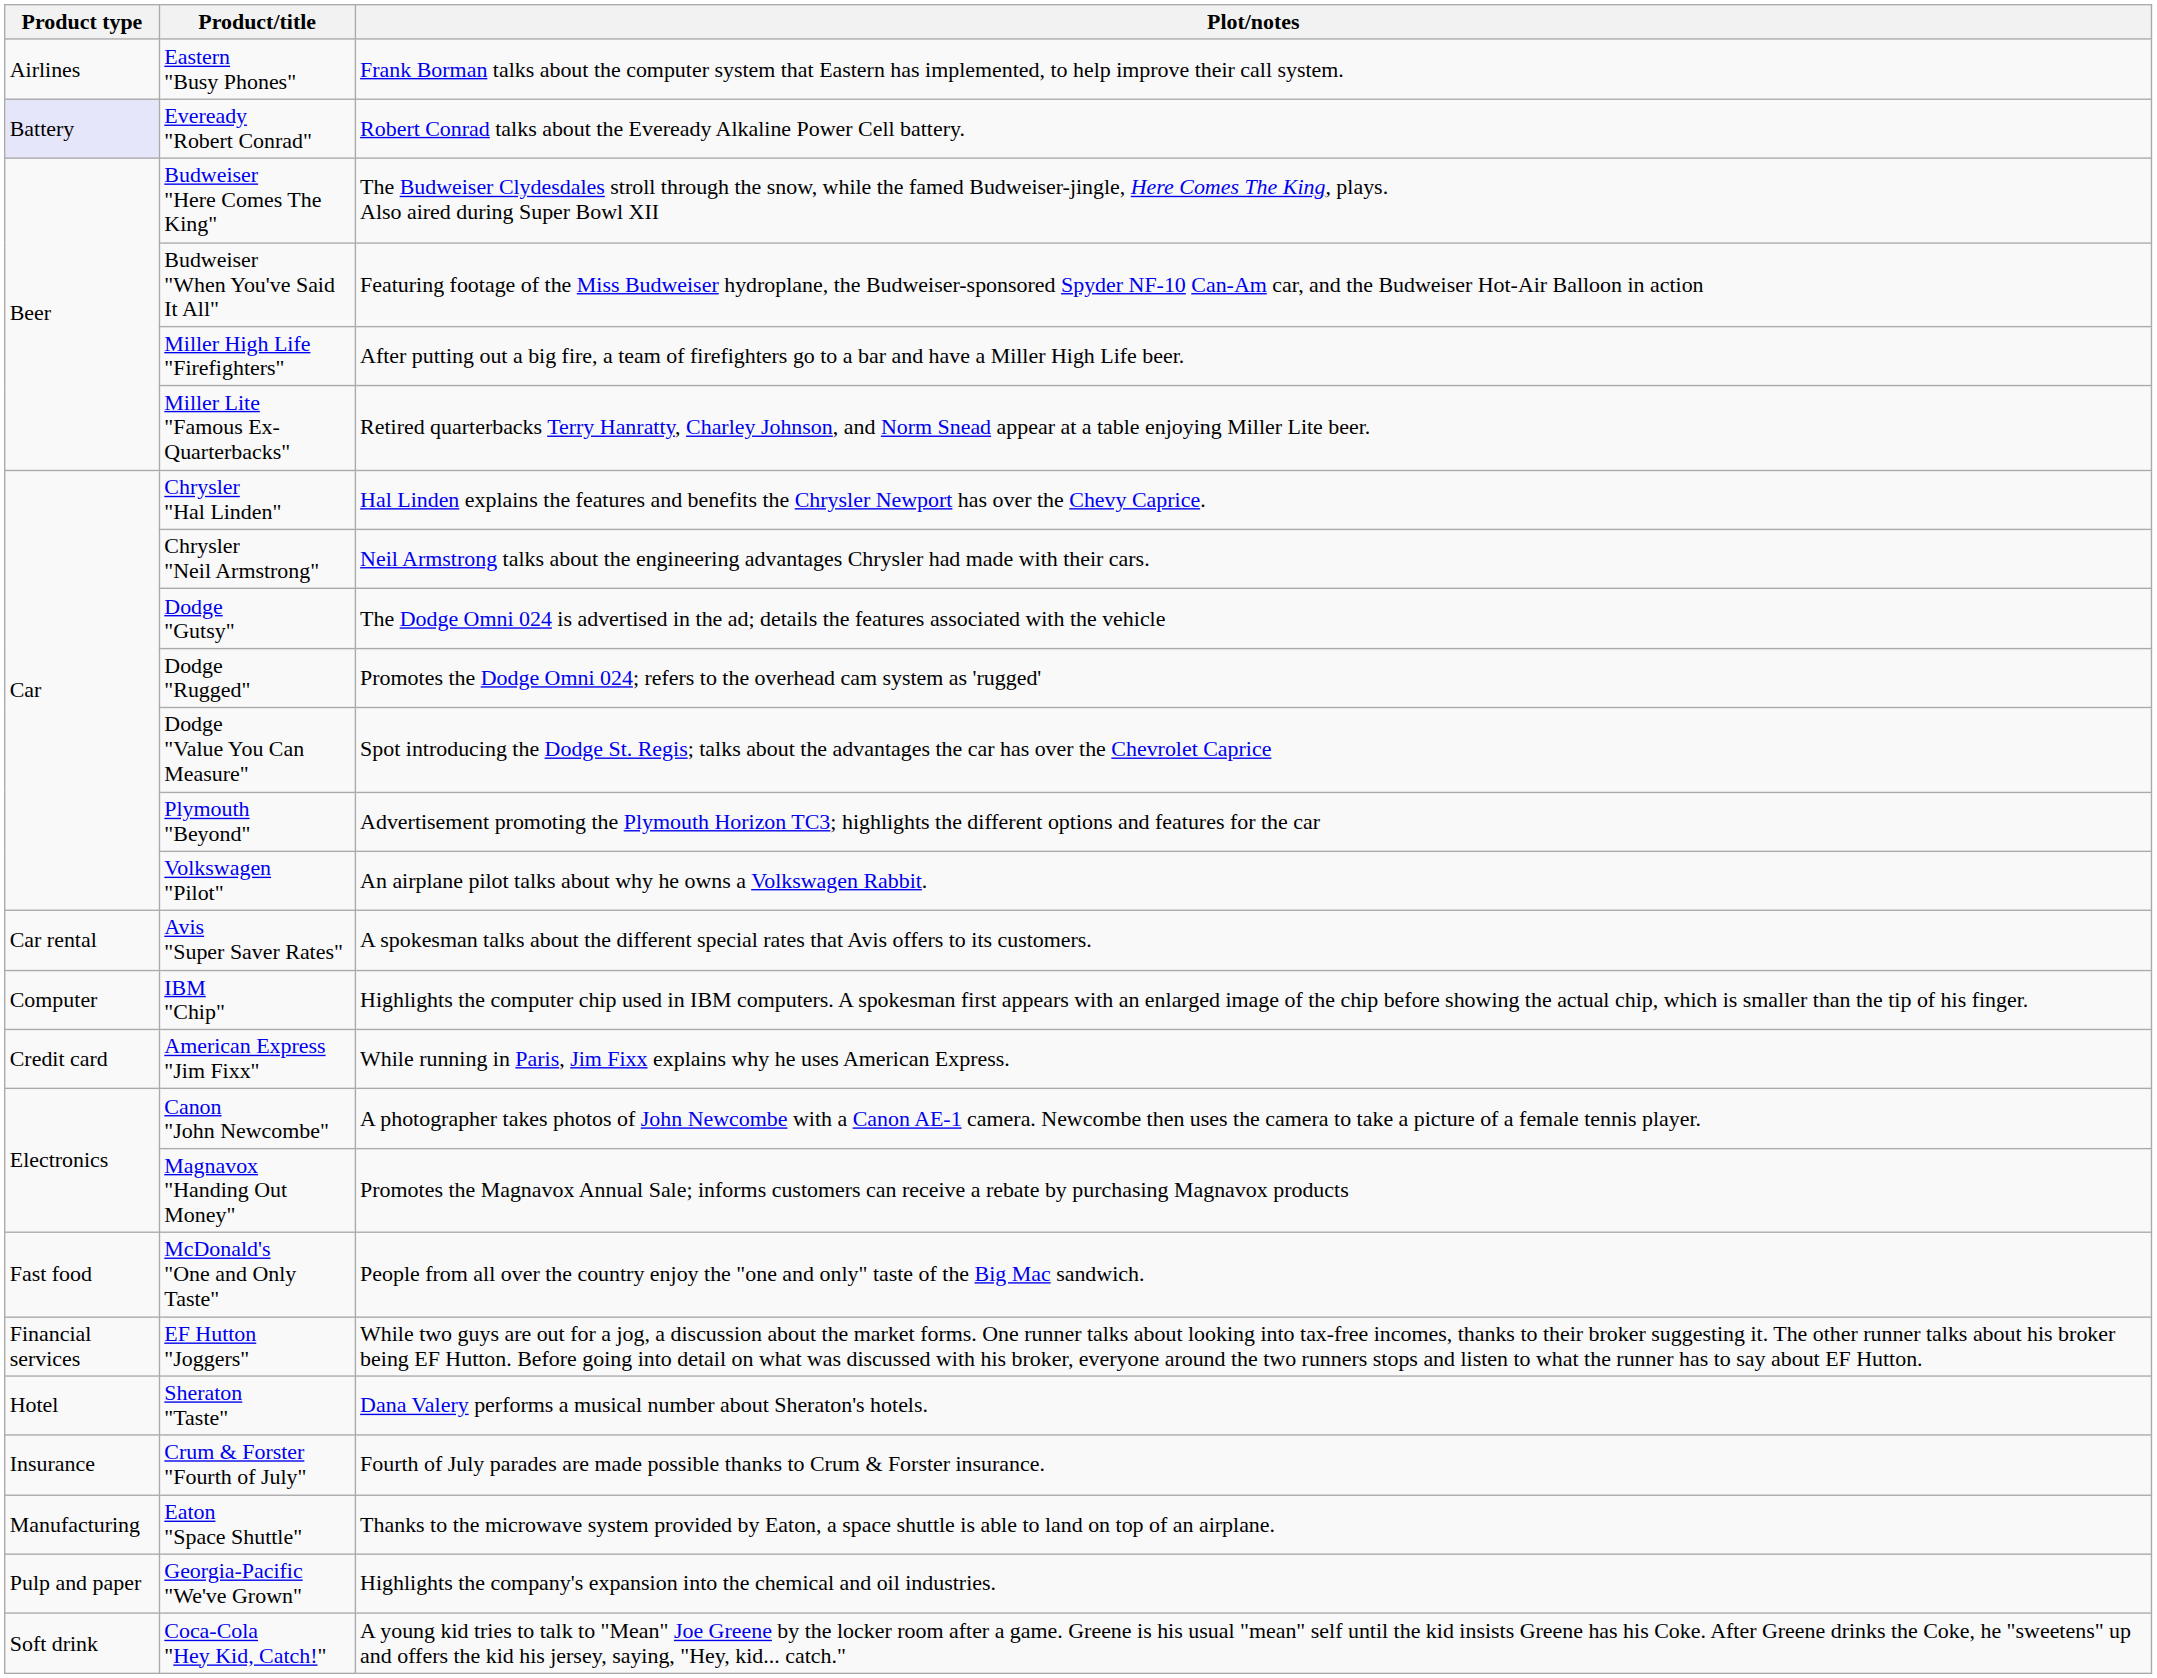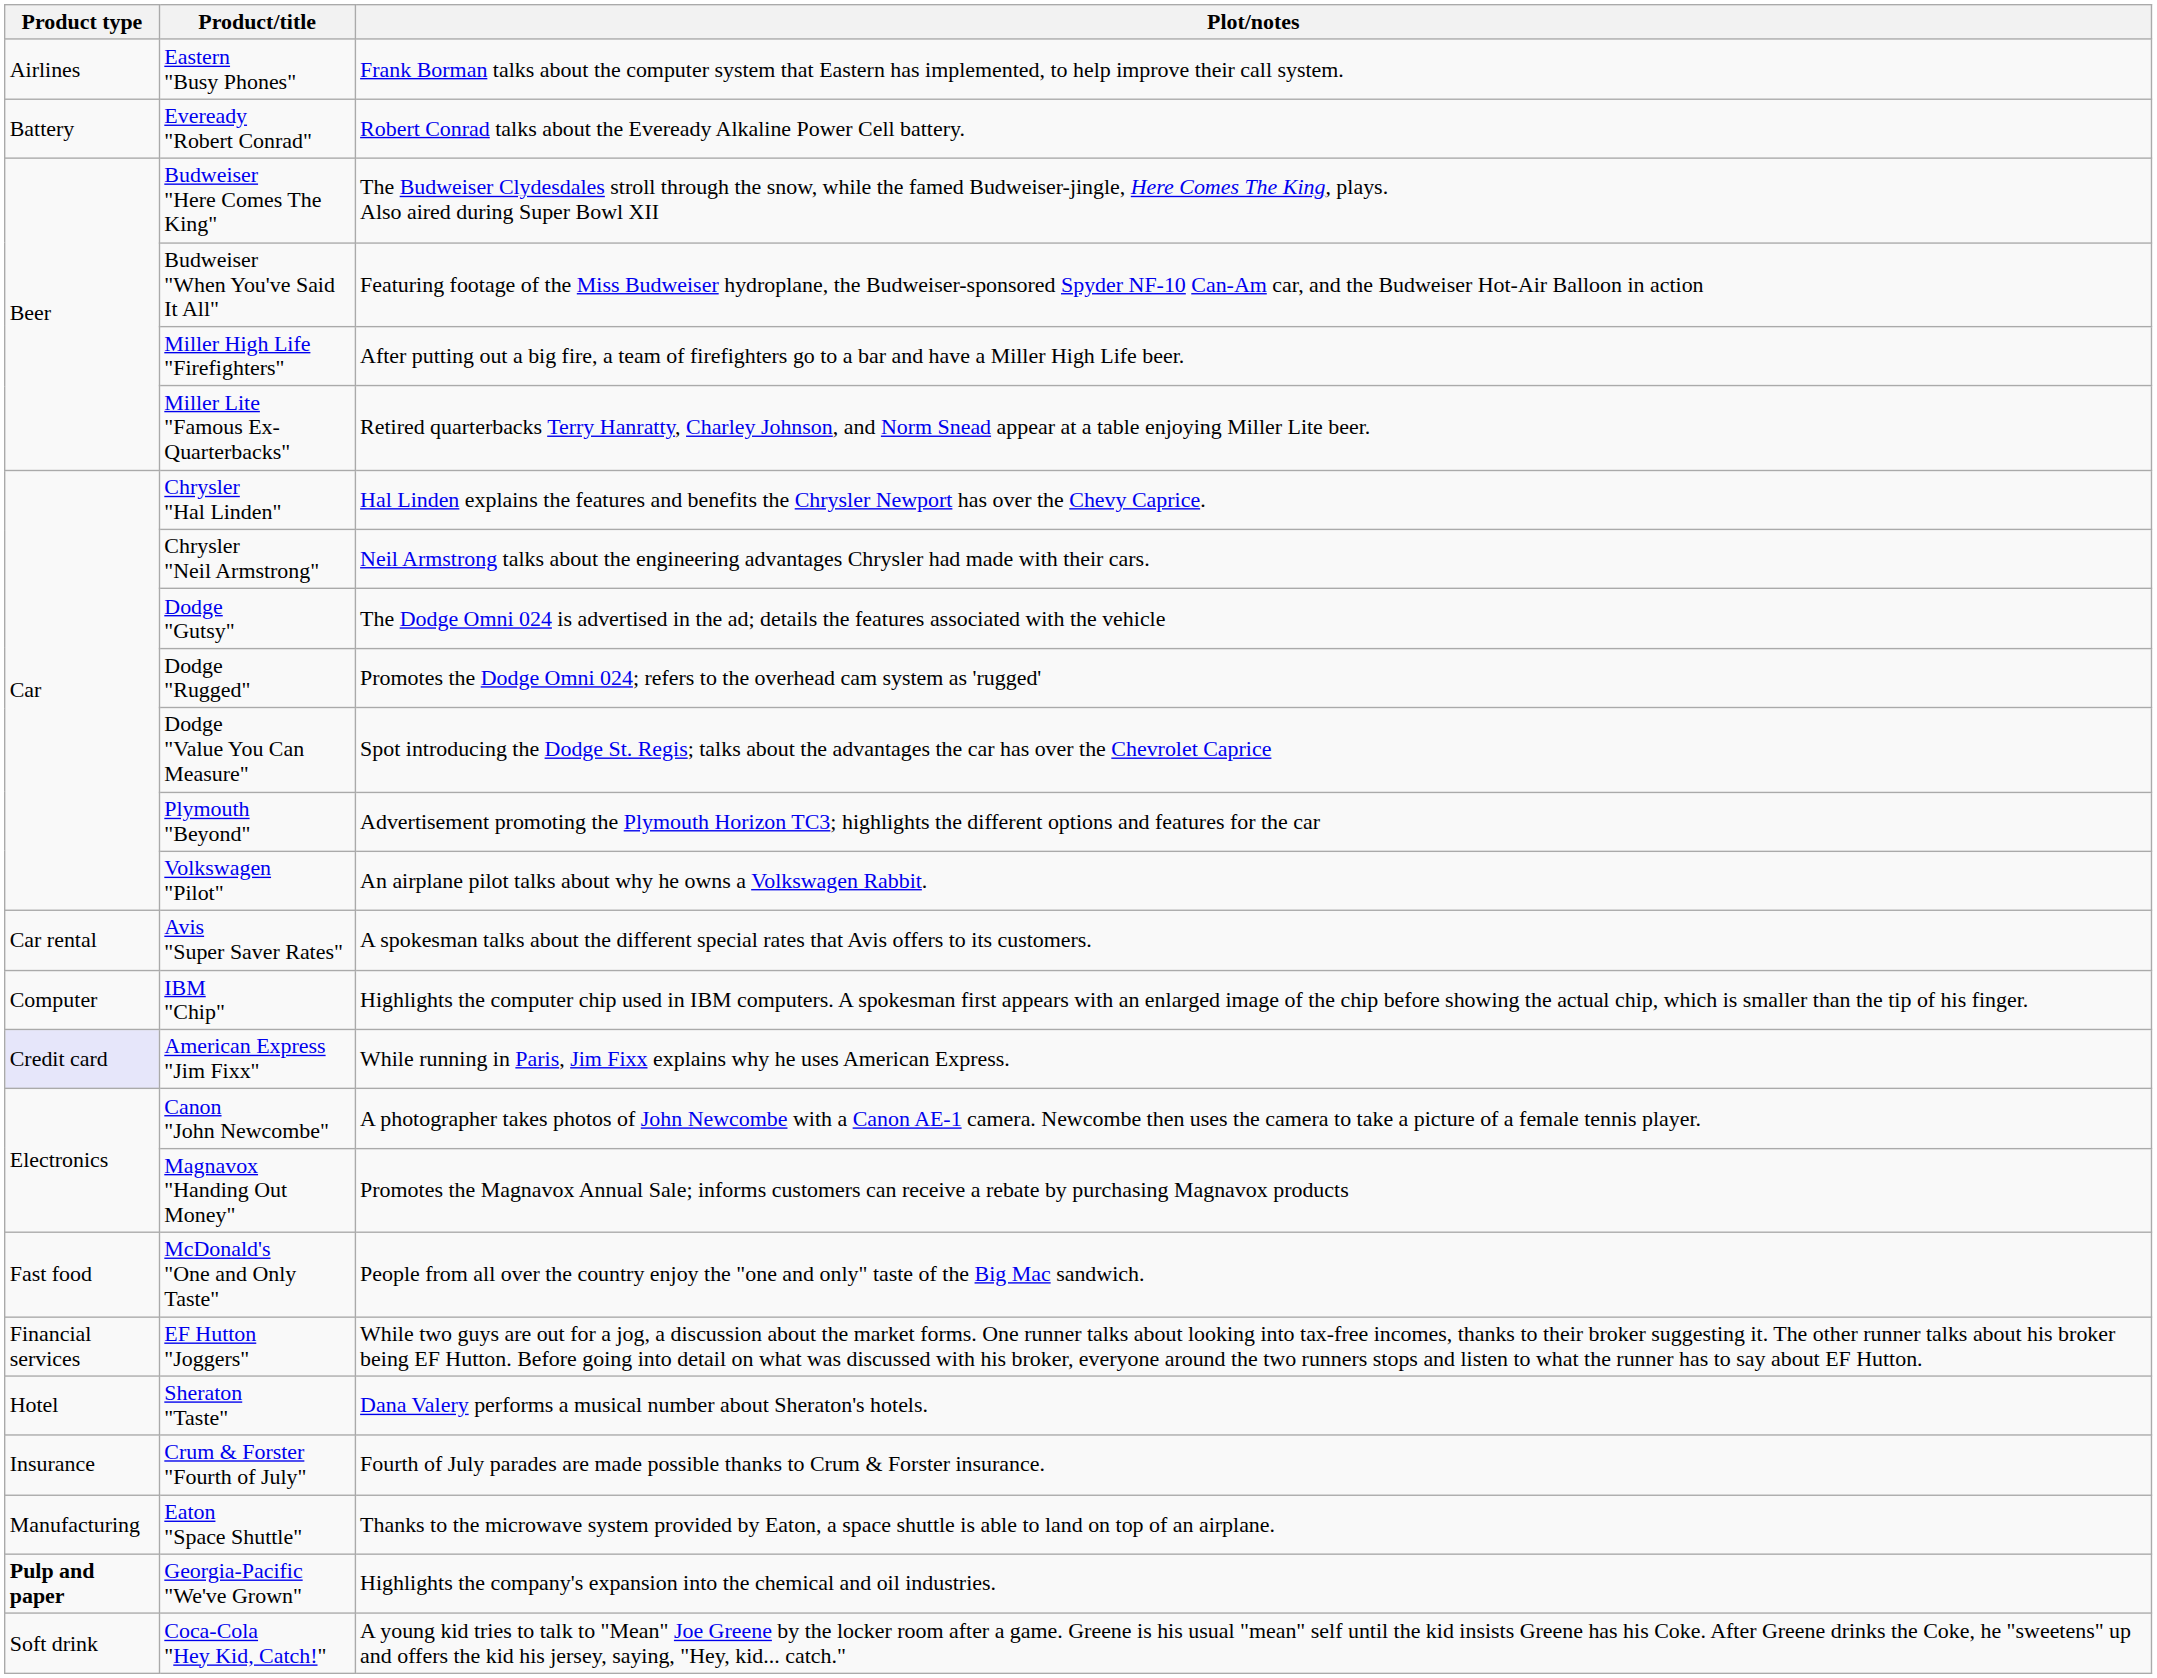(42, 128) lavender background -> (42, 128) no background
(59, 1058) no background -> (59, 1058) lavender background
(75, 1583) normal -> (52, 1583) bold
